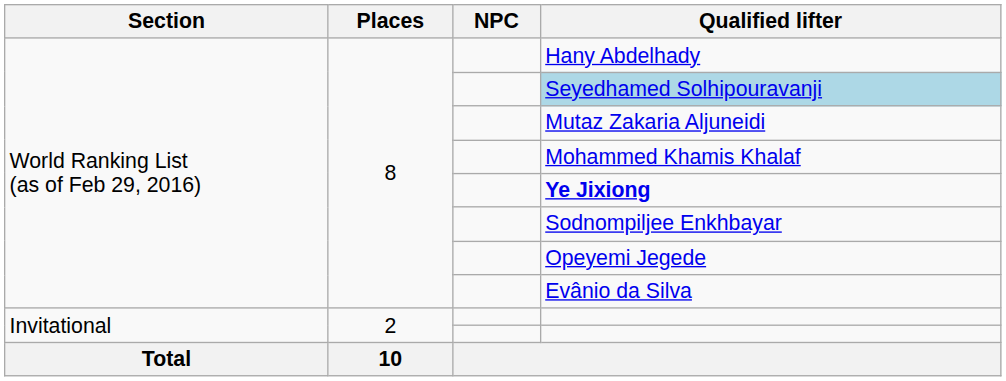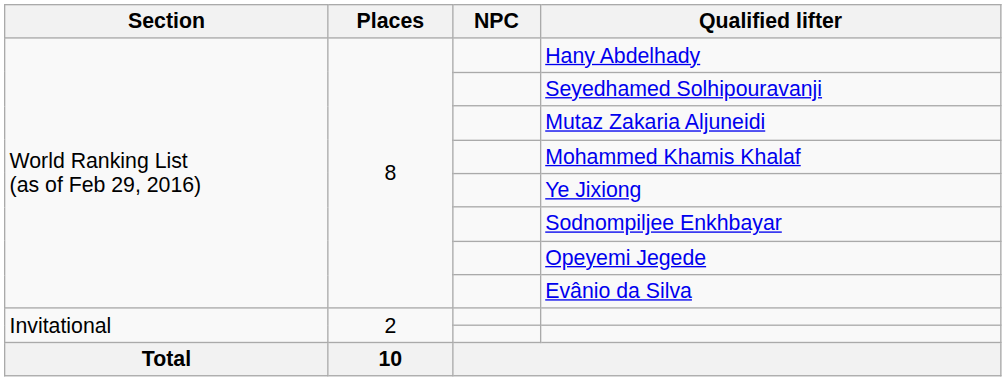(684, 88) lightblue background -> (684, 88) no background
(598, 190) bold -> (593, 190) normal
